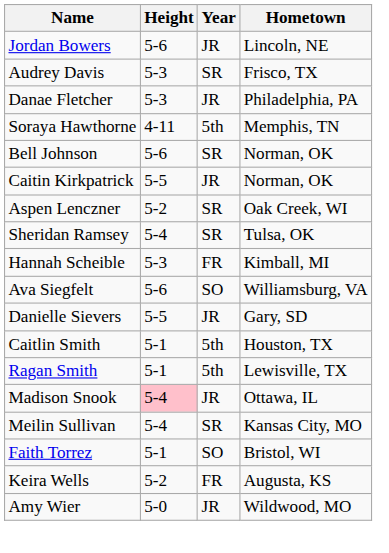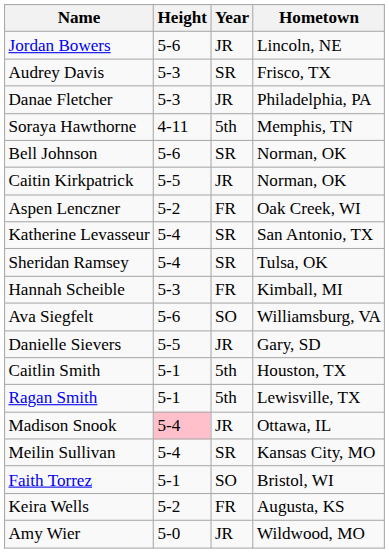(212, 208) SR -> (225, 208) FR
+ row: (79, 235)
